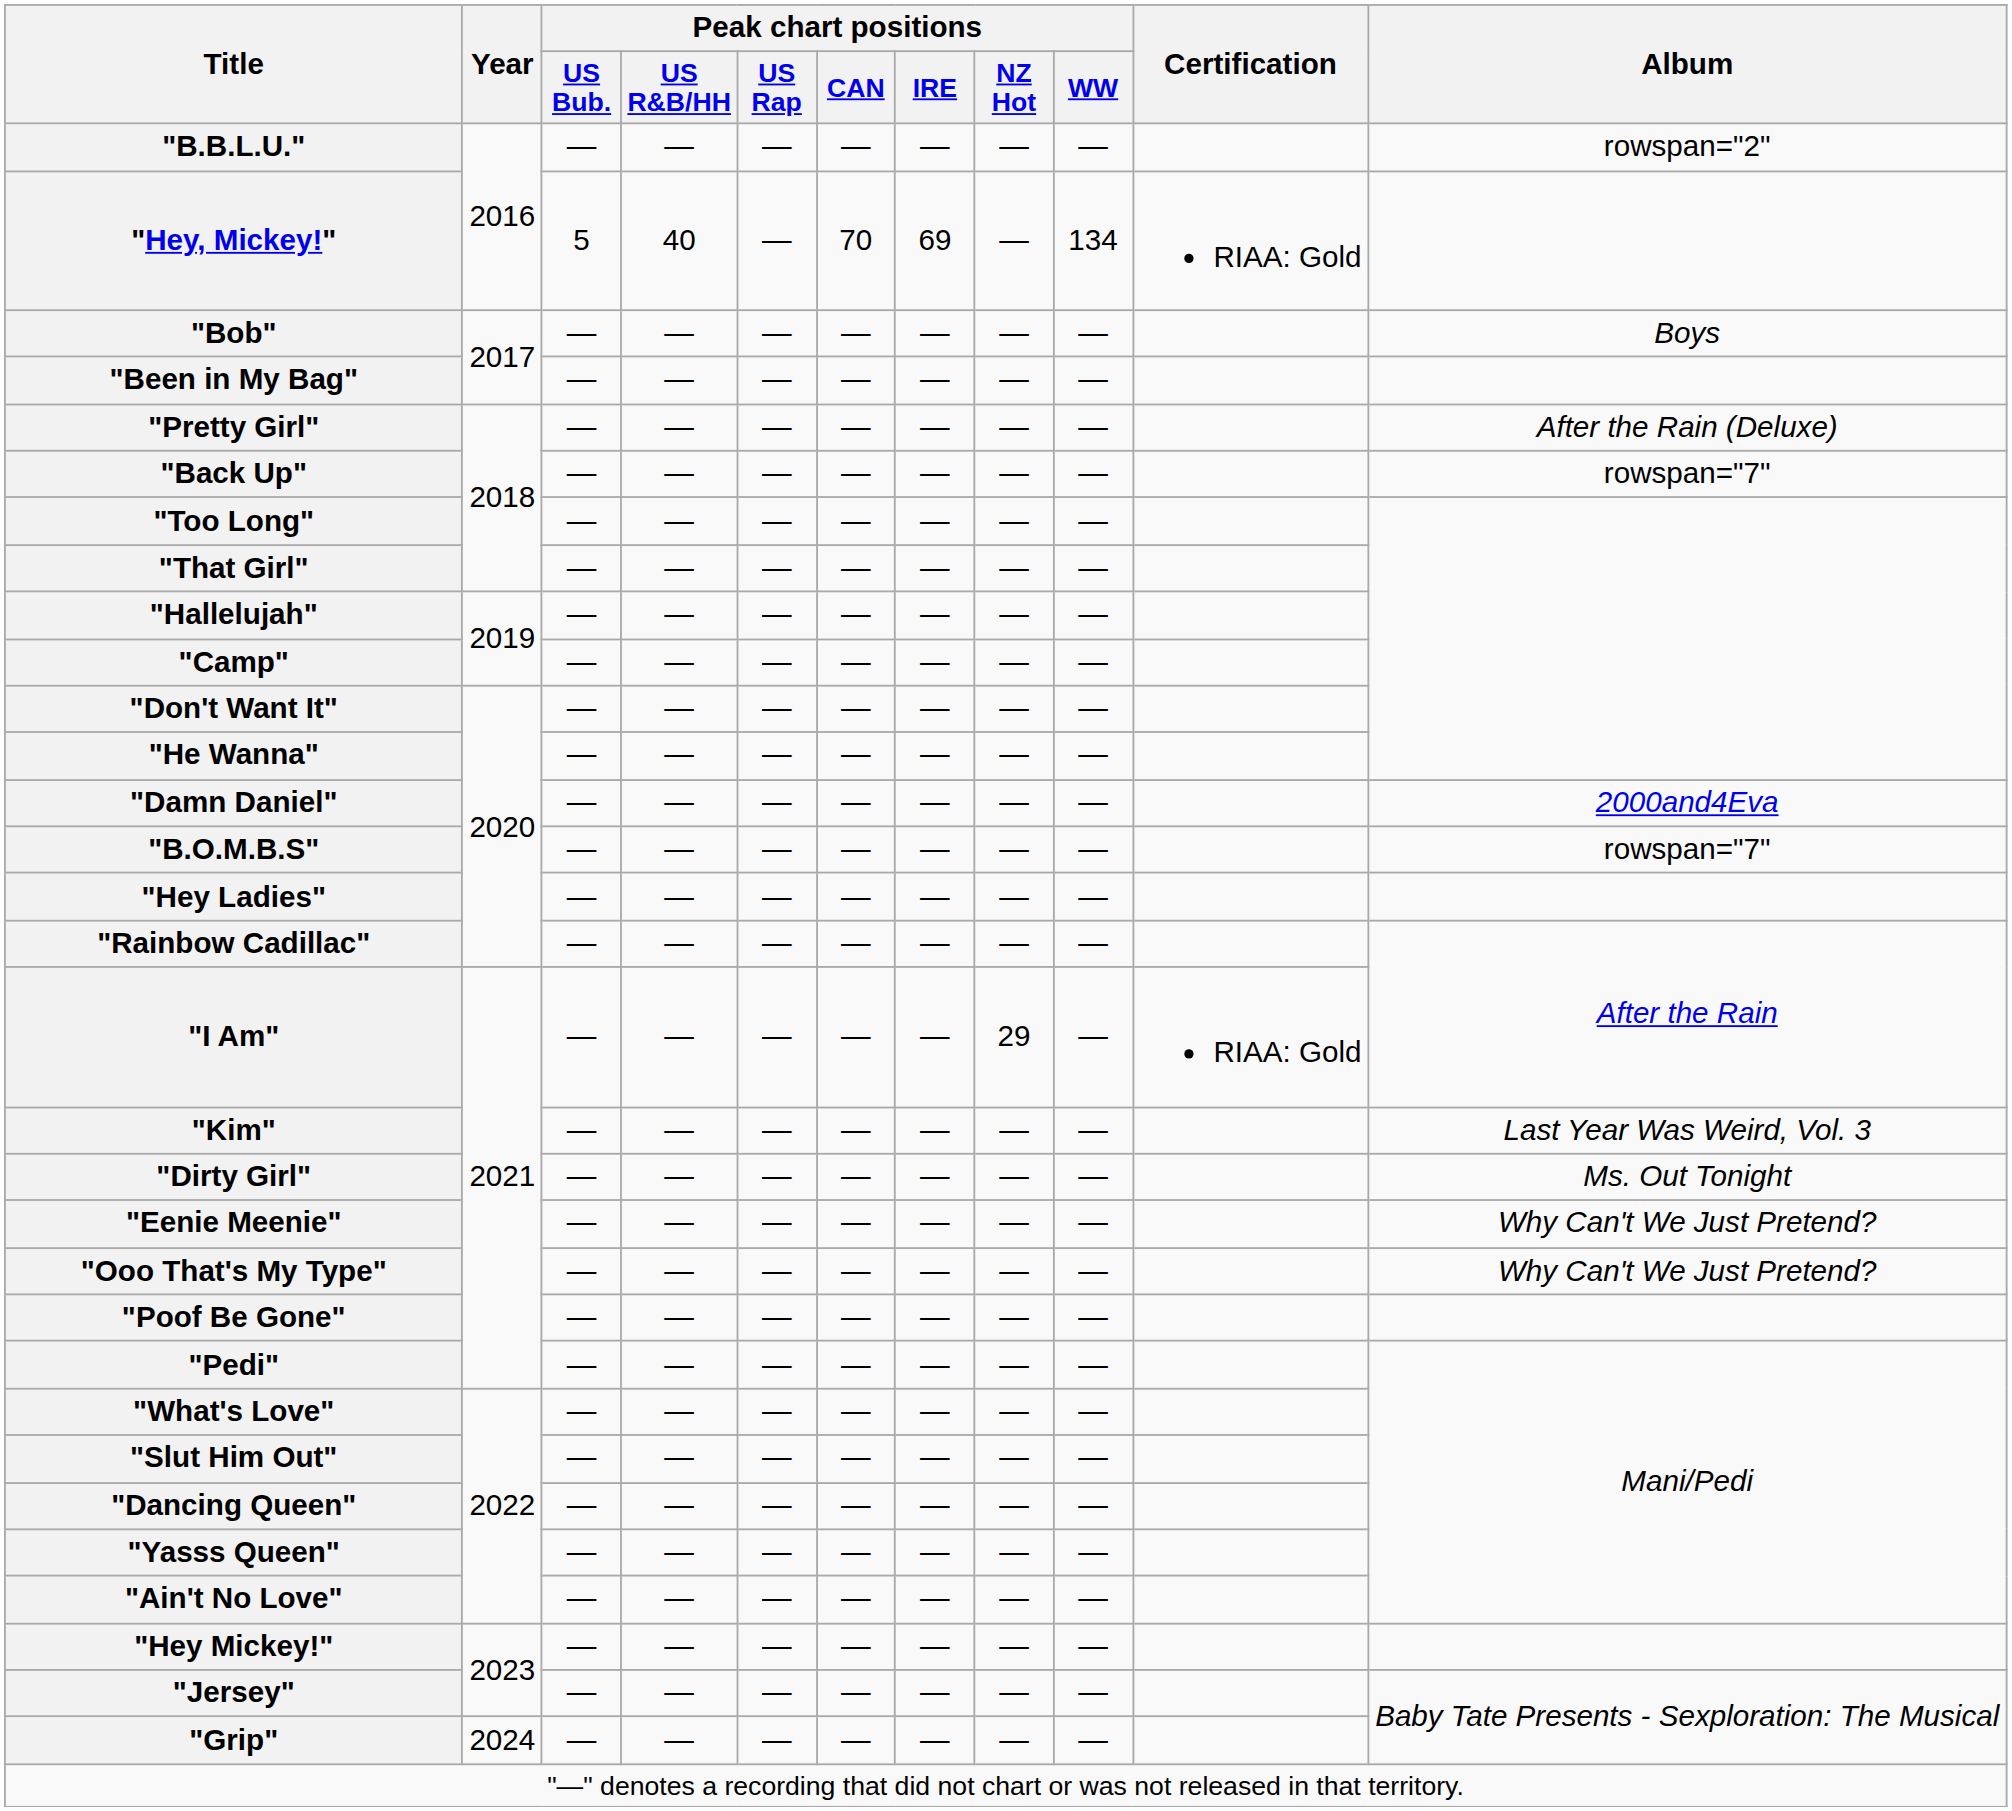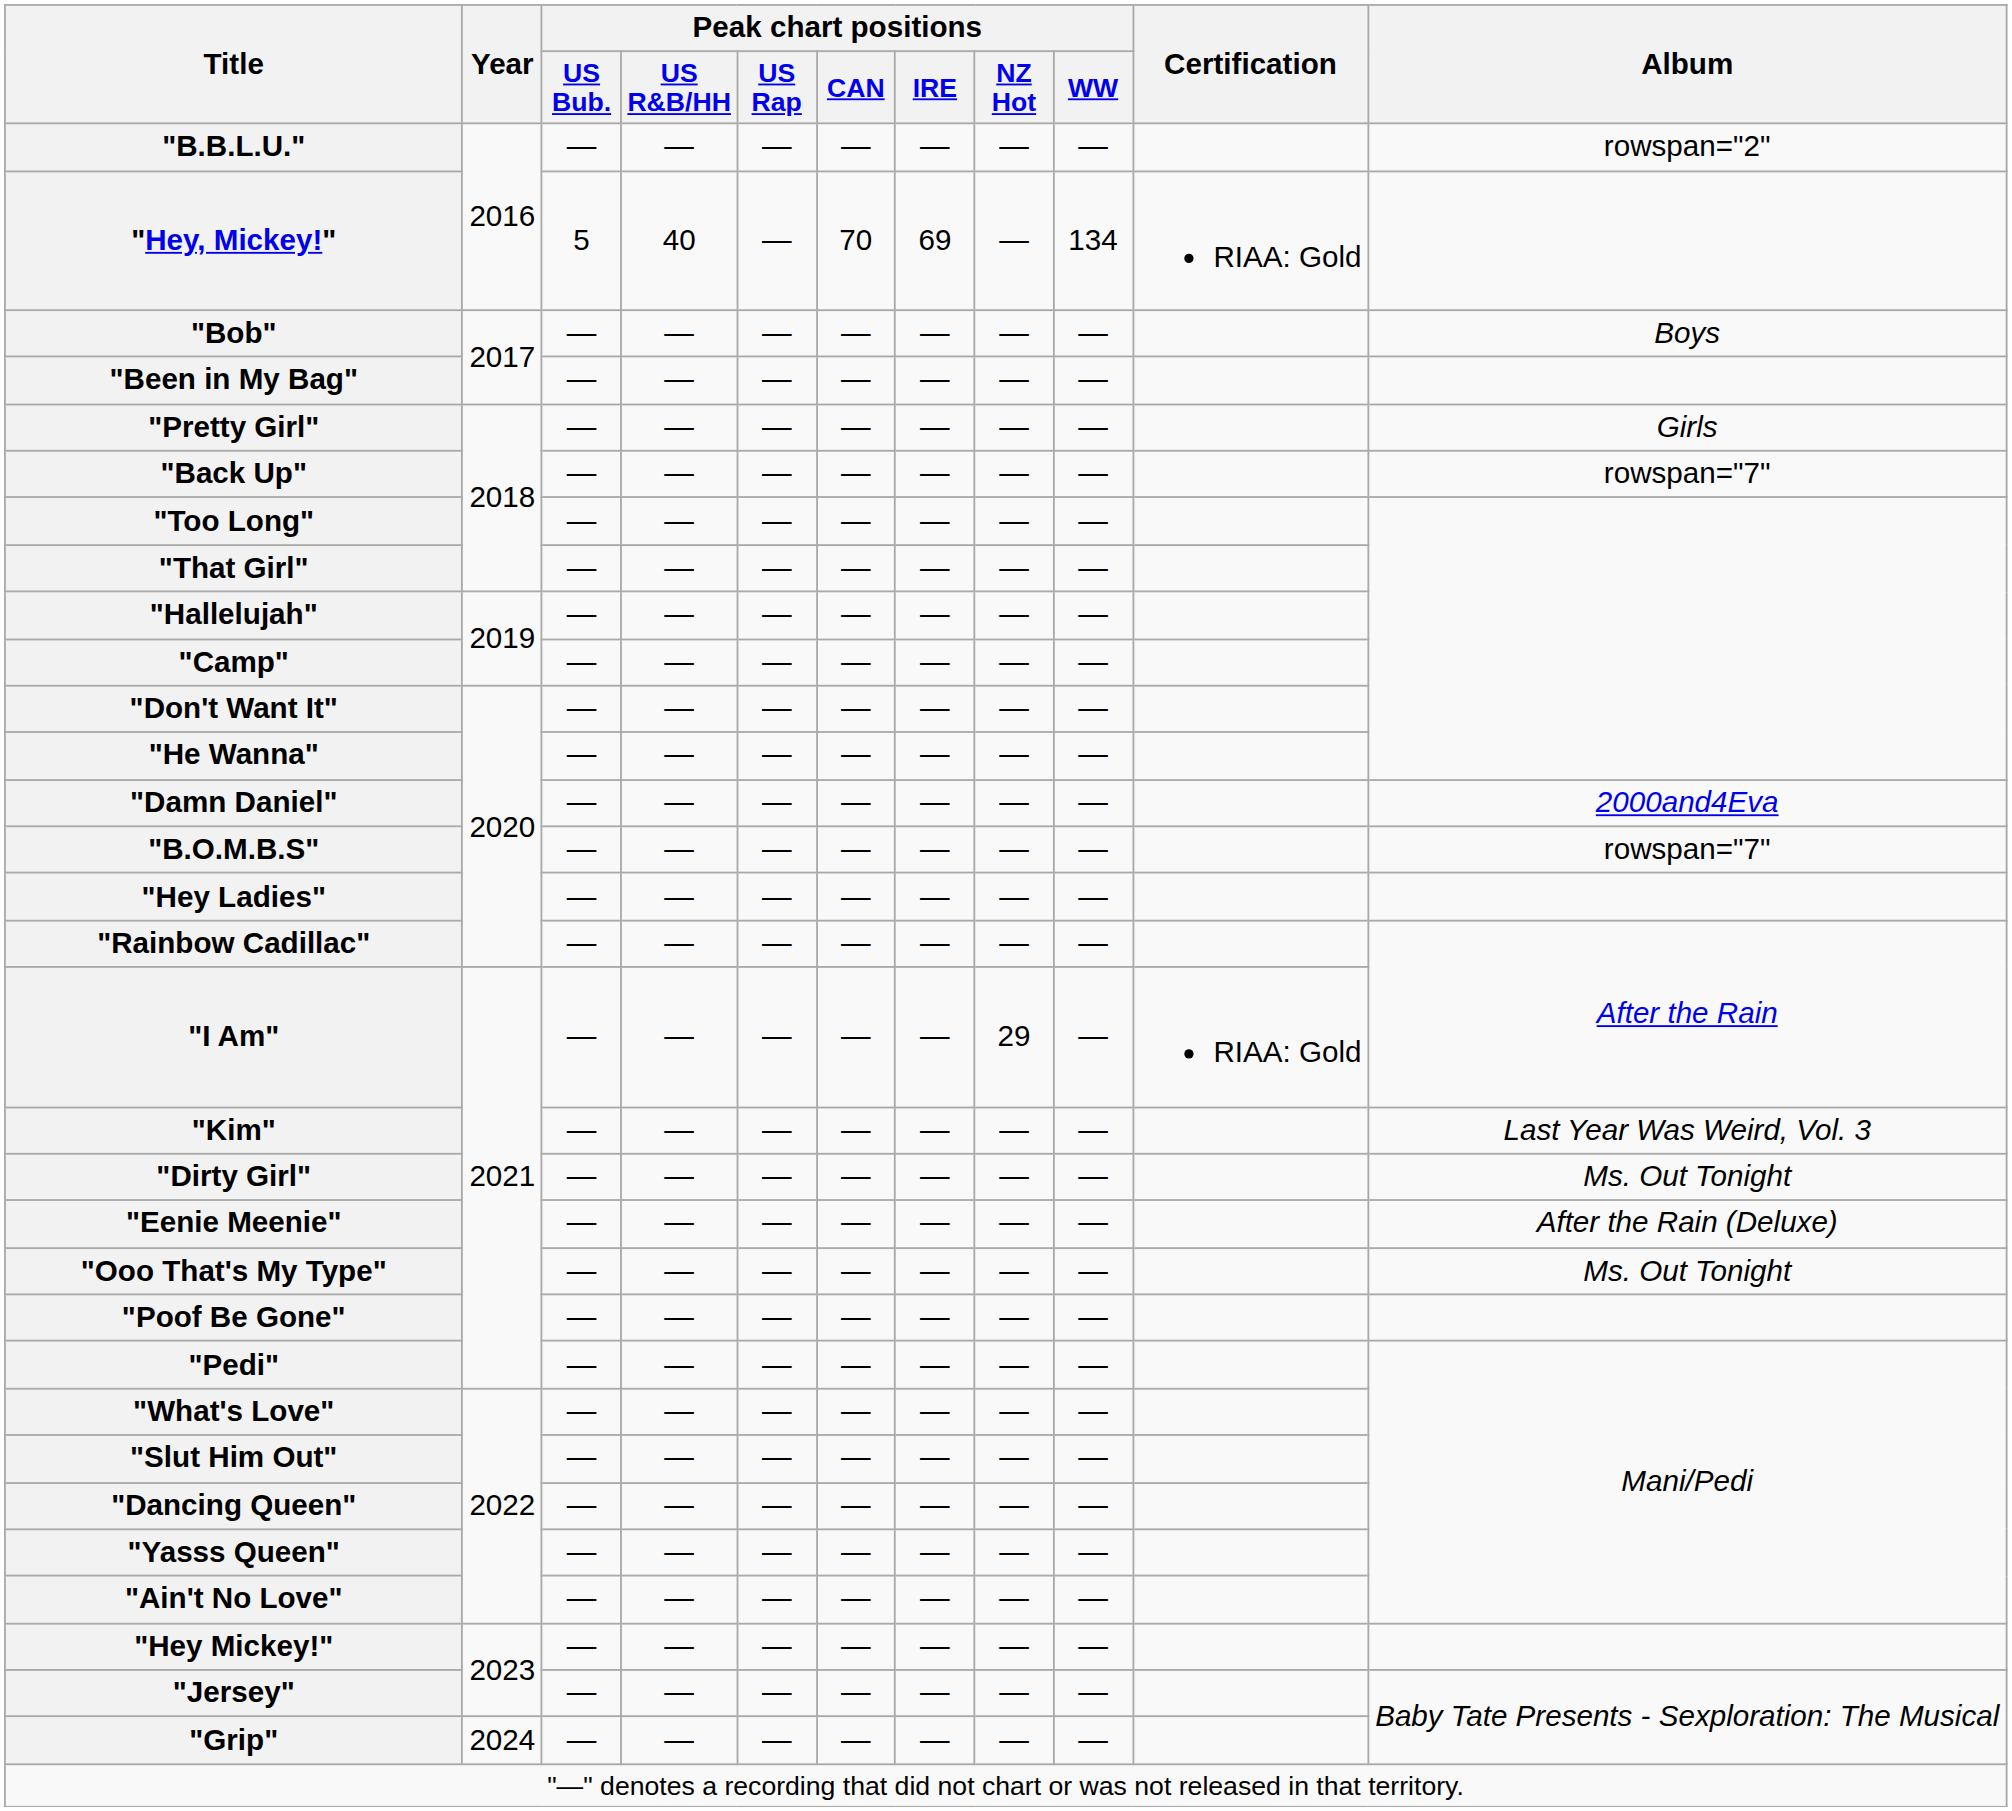(1687, 426) After the Rain (Deluxe) -> (1687, 426) Girls
(1687, 1223) Why Can't We Just Pretend? -> (1687, 1223) After the Rain (Deluxe)
(1687, 1270) Why Can't We Just Pretend? -> (1687, 1270) Ms. Out Tonight
